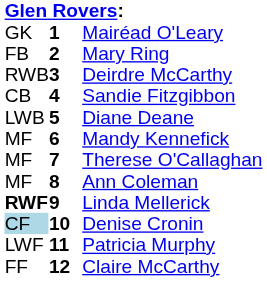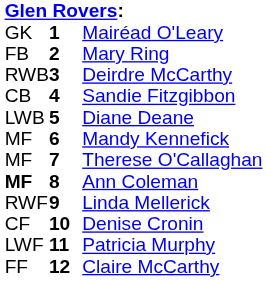(18, 181) normal -> (18, 181) bold
(26, 202) bold -> (26, 202) normal
(17, 223) lightblue background -> (17, 223) no background
